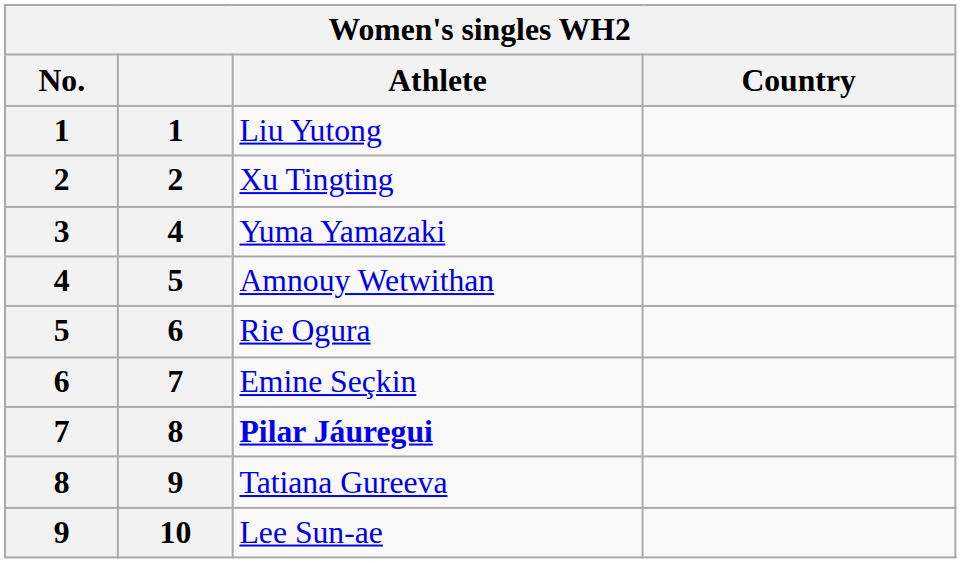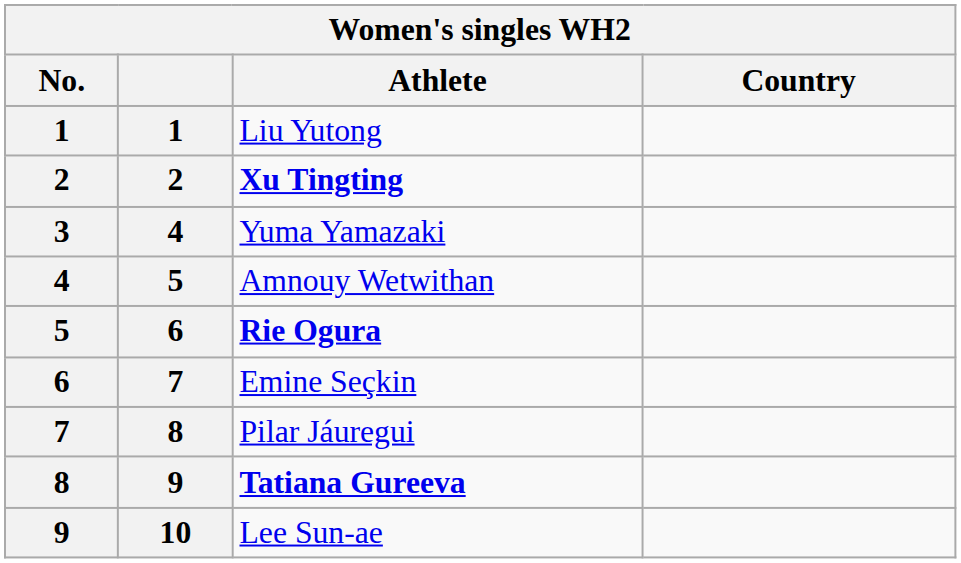(317, 180) normal -> (321, 180) bold
(305, 331) normal -> (310, 331) bold
(336, 431) bold -> (327, 431) normal
(343, 481) normal -> (353, 481) bold
